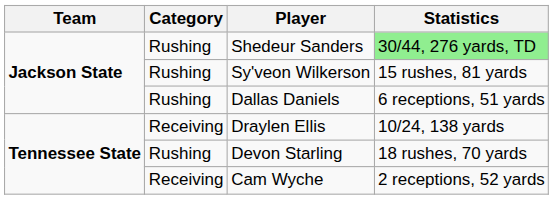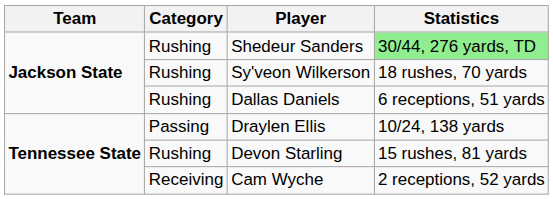(452, 72) 15 rushes, 81 yards -> (452, 72) 18 rushes, 70 yards
(186, 126) Receiving -> (179, 126) Passing
(452, 153) 18 rushes, 70 yards -> (452, 153) 15 rushes, 81 yards
